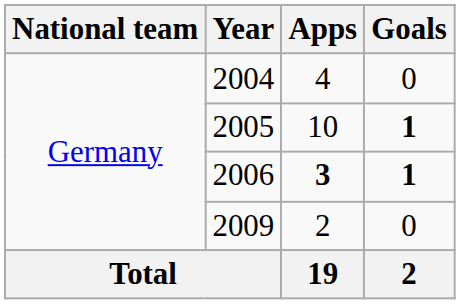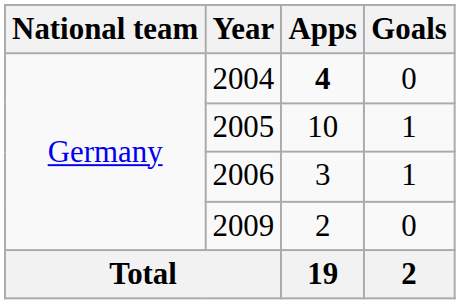(323, 77) normal -> (323, 77) bold
(409, 126) bold -> (409, 126) normal
(323, 175) bold -> (323, 175) normal
(409, 175) bold -> (409, 175) normal
